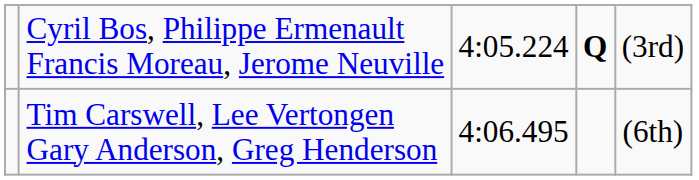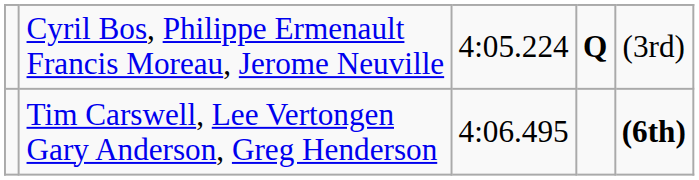(653, 131) normal -> (654, 131) bold
